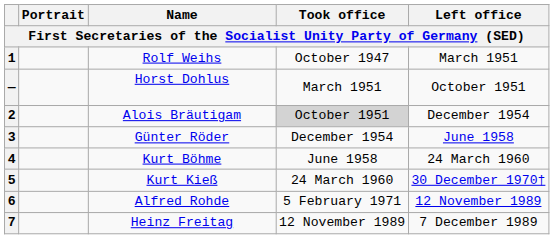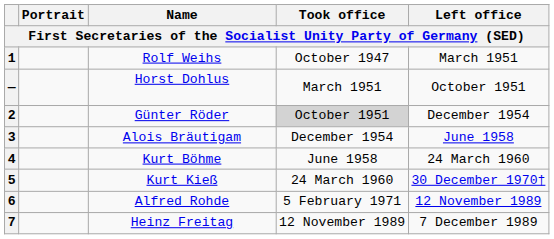(182, 116) Alois Bräutigam -> (182, 116) Günter Röder
(182, 137) Günter Röder -> (182, 137) Alois Bräutigam
